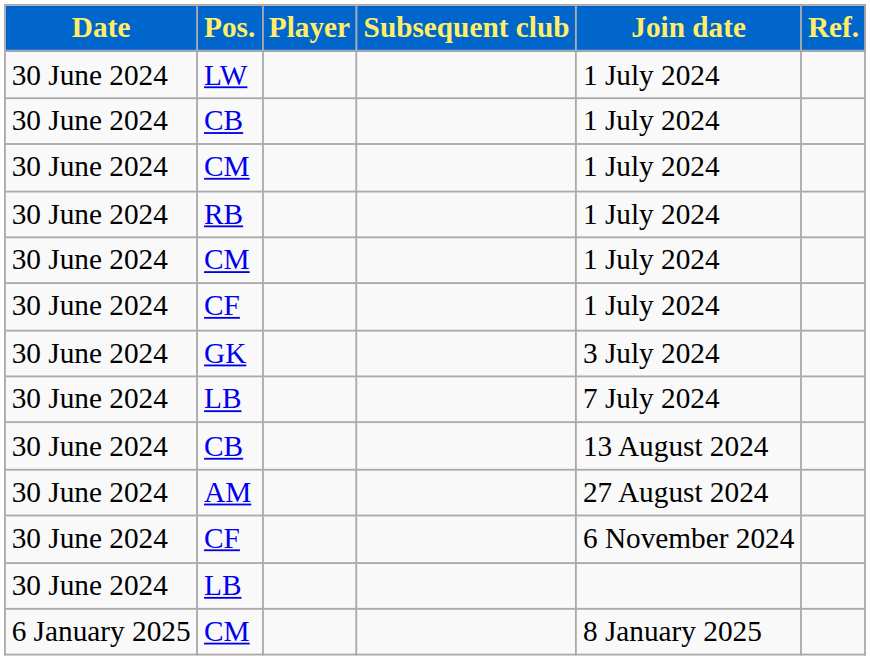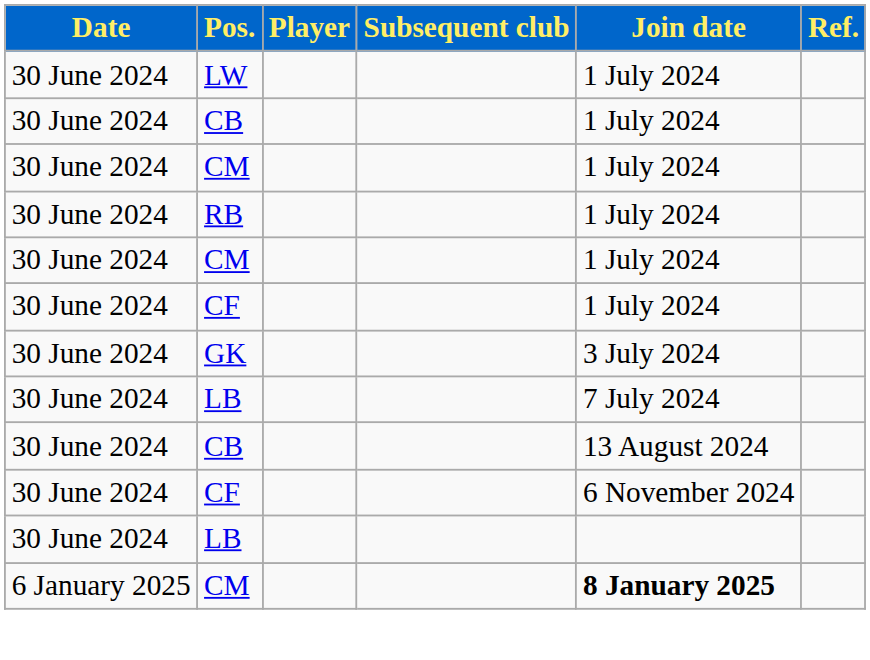- row: (90, 492)
(672, 631) normal -> (679, 584) bold
